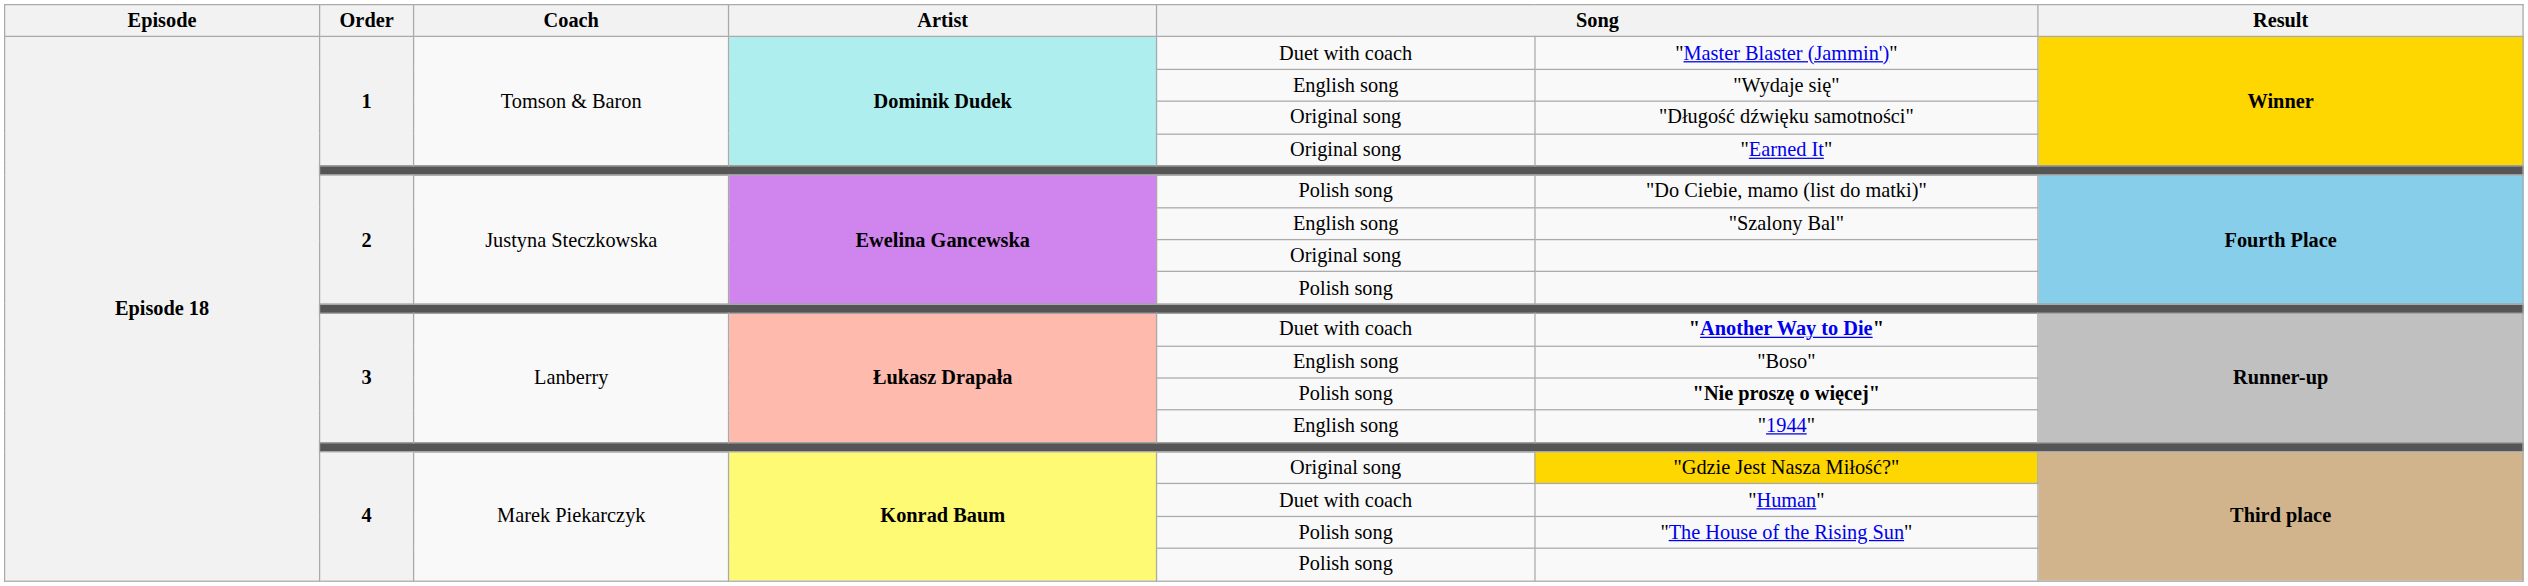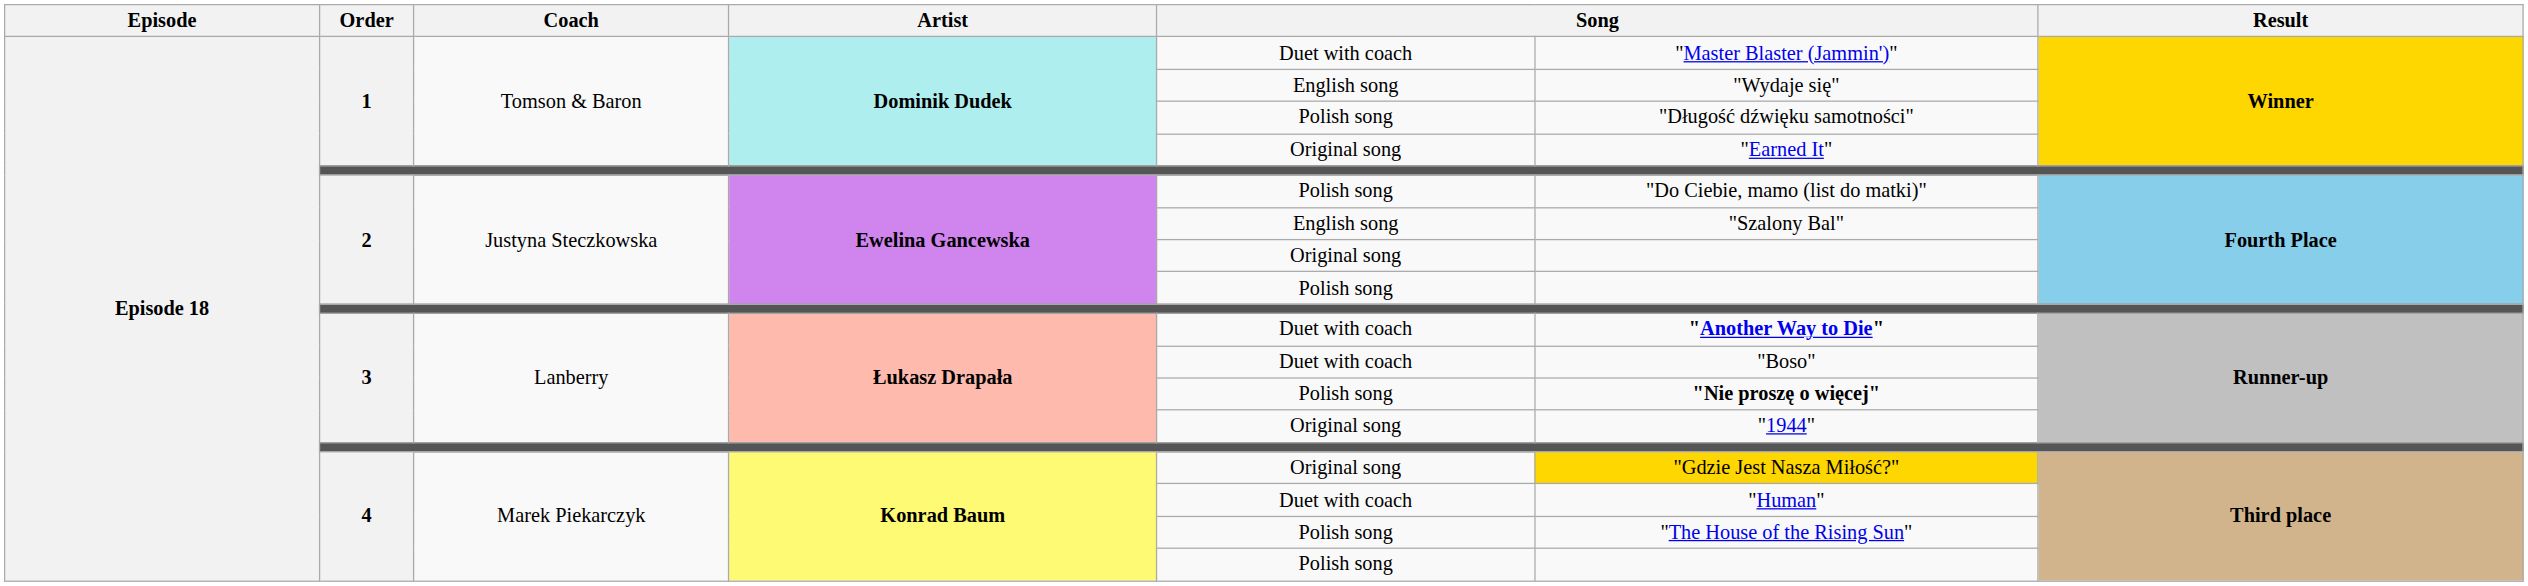(1346, 117) Original song -> (1346, 117) Polish song
(1346, 361) English song -> (1346, 361) Duet with coach
(1346, 426) English song -> (1346, 426) Original song
